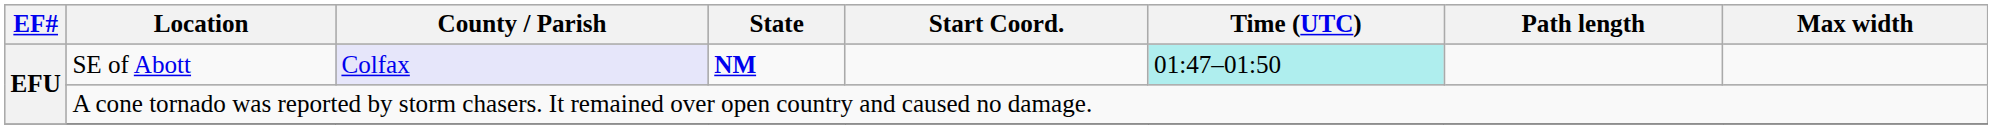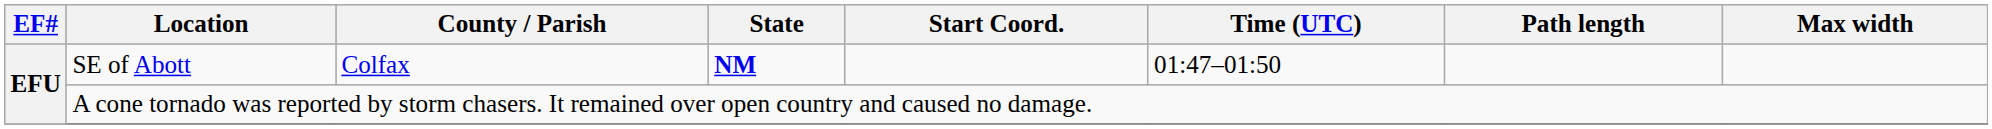(376, 64) lavender background -> (376, 64) no background
(1218, 64) paleturquoise background -> (1218, 64) no background
